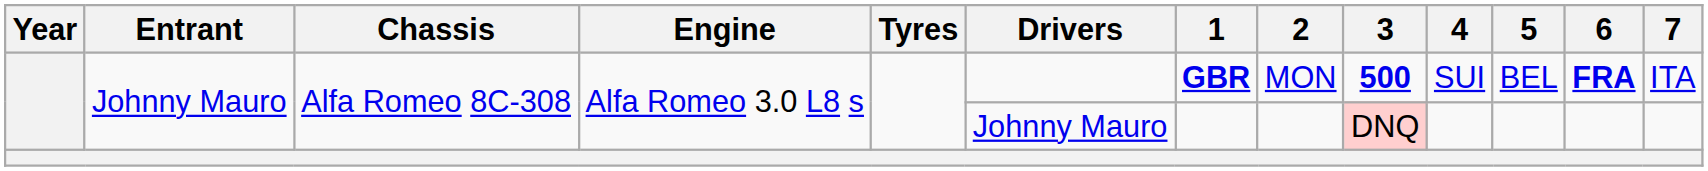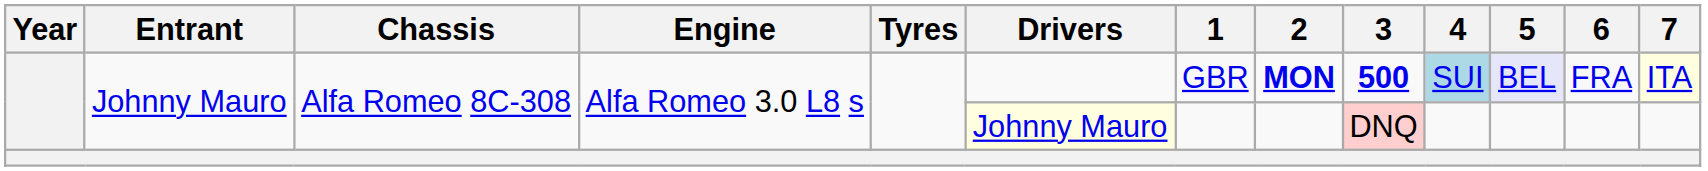(1216, 77) bold -> (1215, 77) normal
(1301, 77) normal -> (1299, 77) bold
(1460, 77) no background -> (1458, 77) lightblue background
(1529, 77) no background -> (1527, 77) lavender background
(1604, 77) bold -> (1601, 77) normal
(1673, 77) no background -> (1669, 77) lightyellow background
(1070, 126) no background -> (1070, 126) lightyellow background
